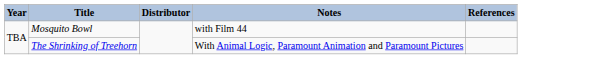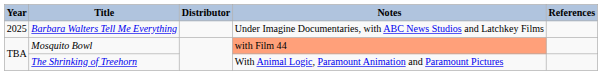+ row: (104, 29)
(221, 29) no background -> (261, 46) lightsalmon background
